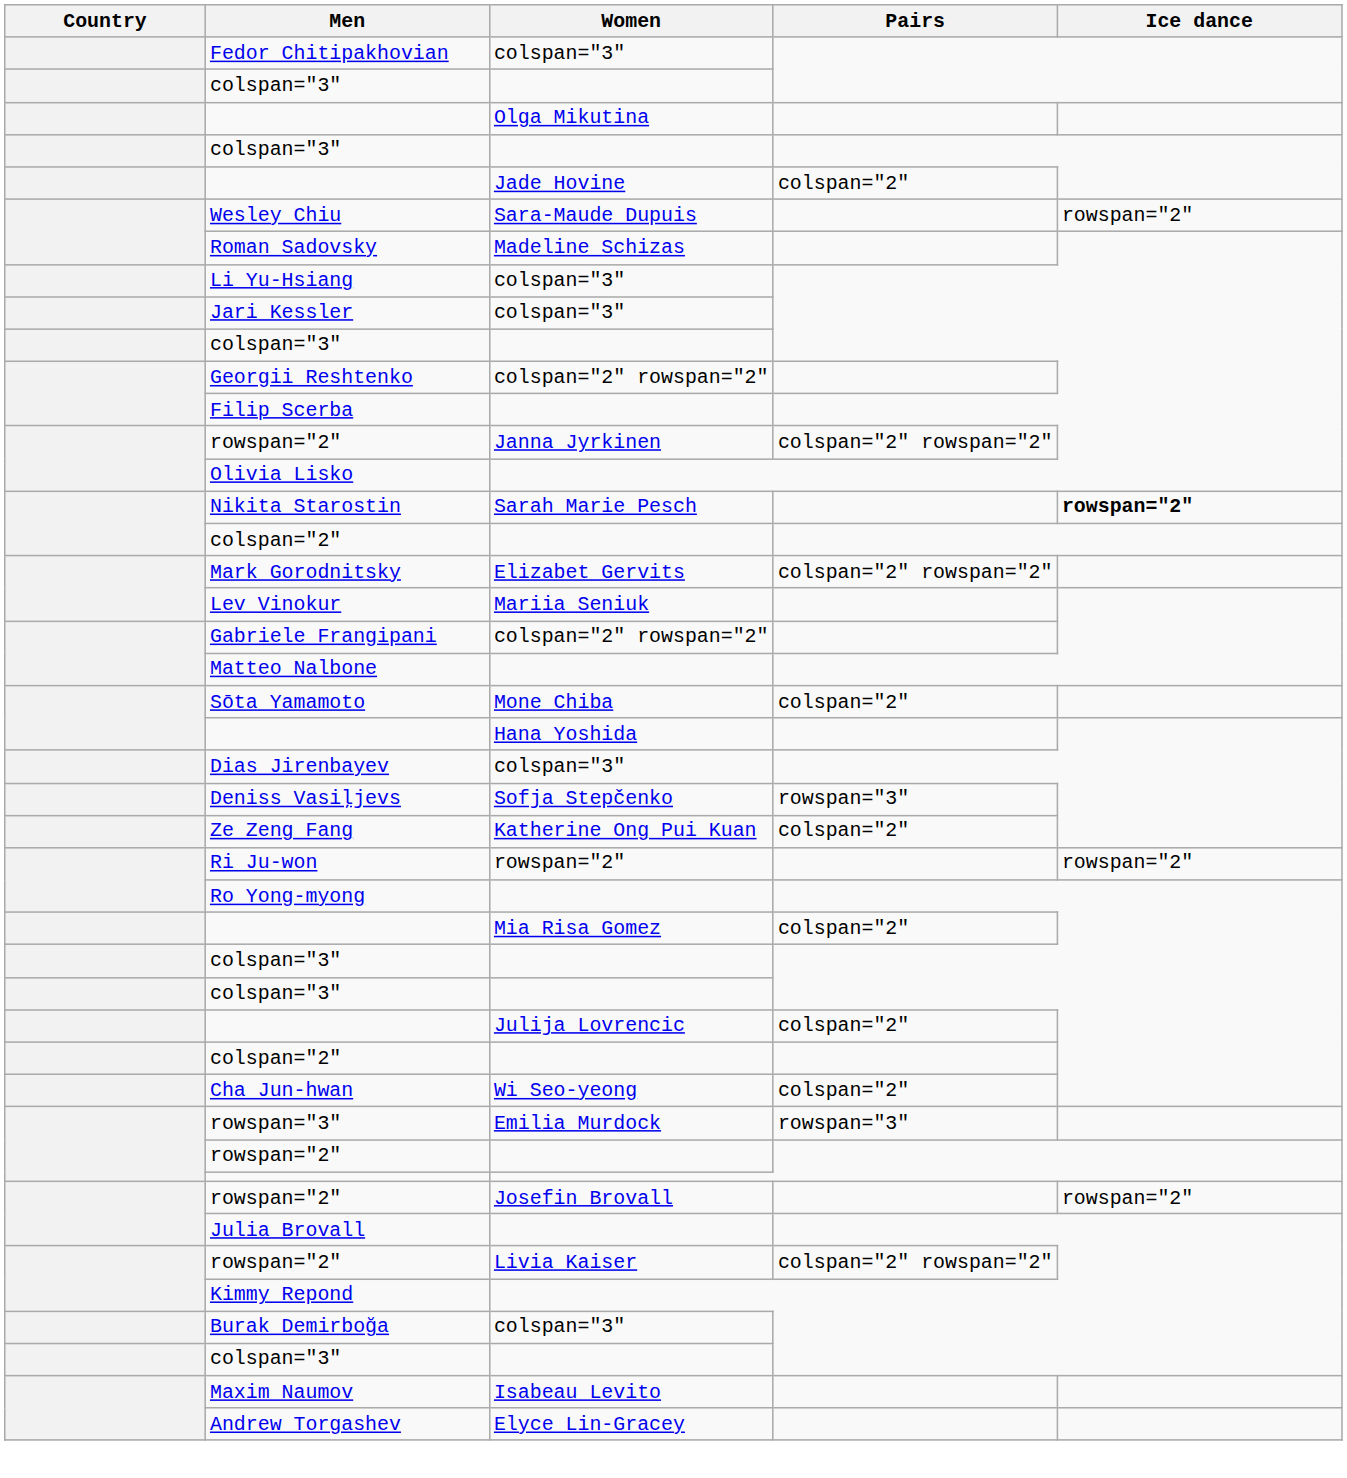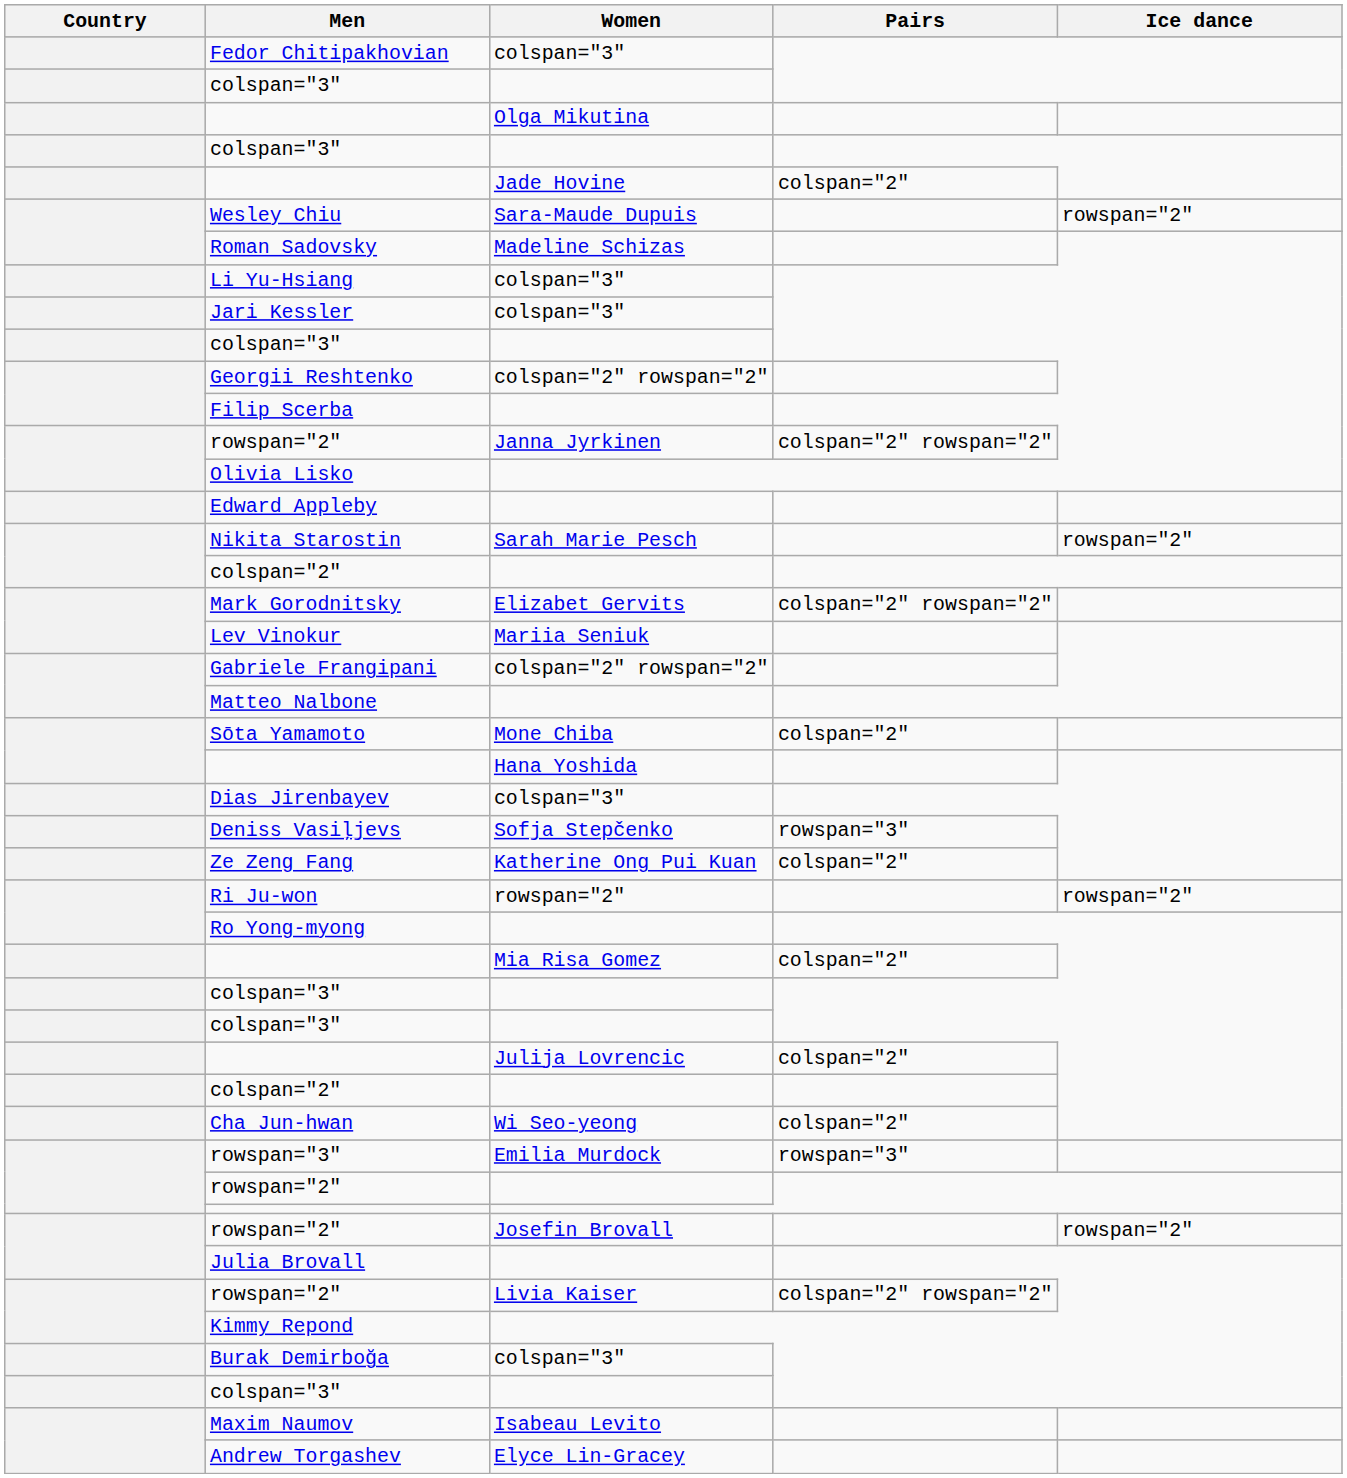+ row: (294, 507)
(1128, 507) bold -> (1128, 540) normal
